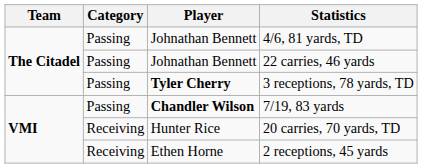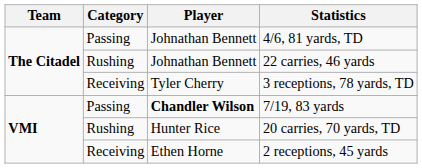(108, 61) Passing -> (110, 61) Rushing
(108, 83) Passing -> (115, 83) Receiving
(191, 83) bold -> (187, 83) normal
(115, 128) Receiving -> (110, 128) Rushing
